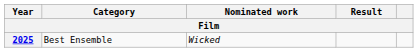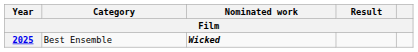(204, 40) normal -> (204, 40) bold
